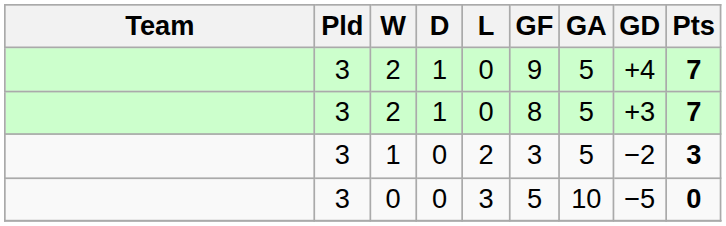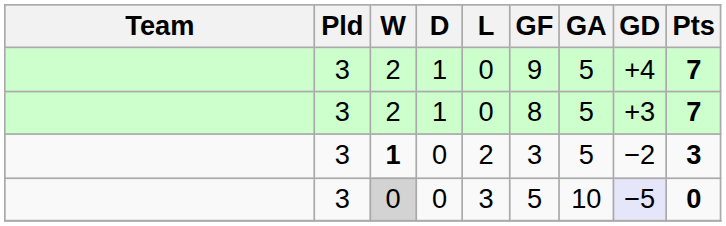(393, 155) normal -> (393, 155) bold
(393, 198) no background -> (393, 198) lightgrey background
(640, 198) no background -> (640, 198) lavender background
